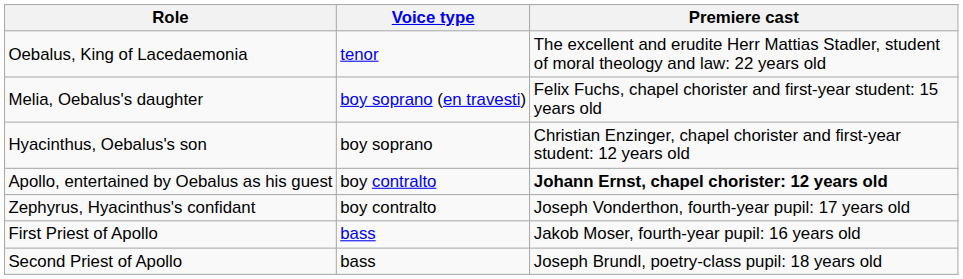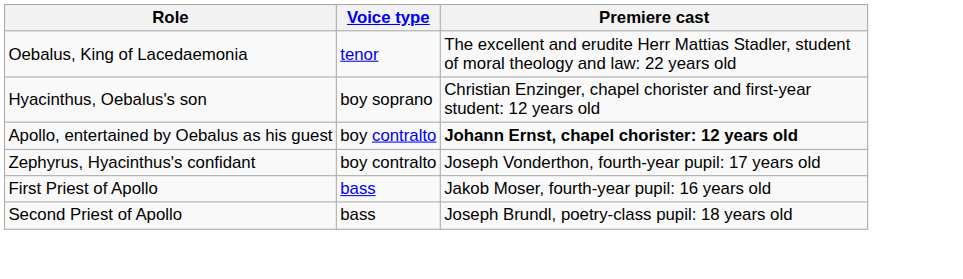- row: (106, 99)
